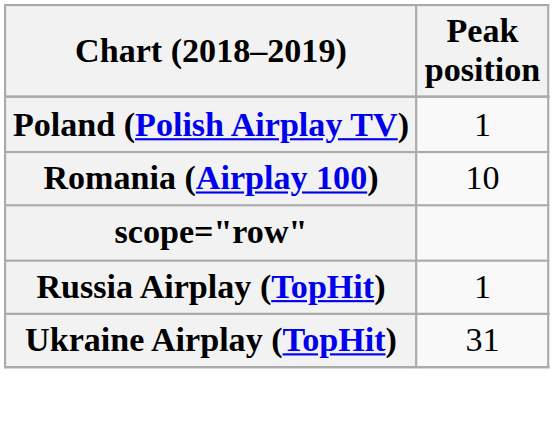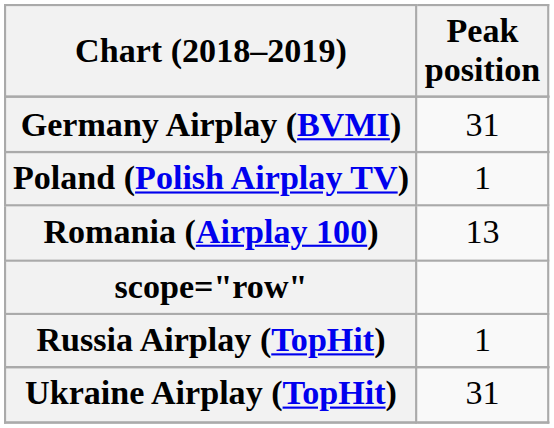+ row: (211, 123)
(483, 177) 10 -> (483, 232) 13
